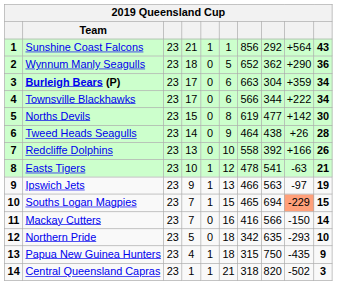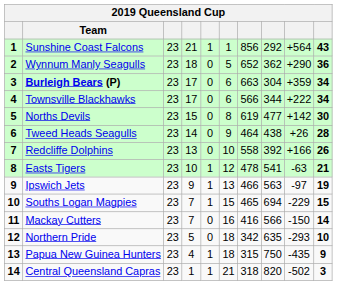(299, 202) lightsalmon background -> (299, 202) no background
